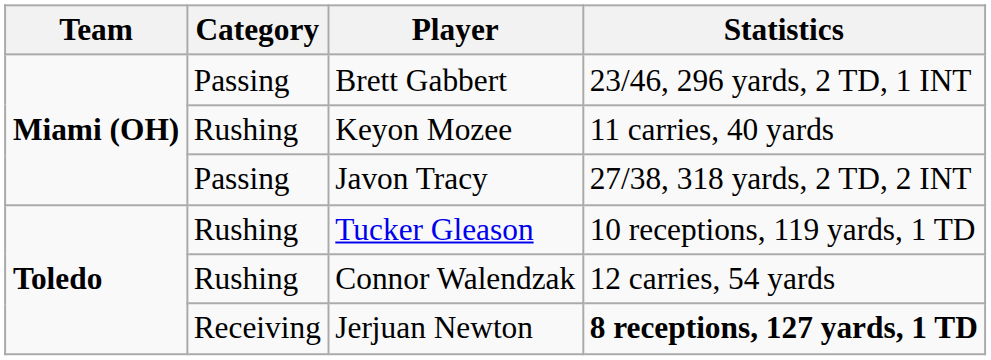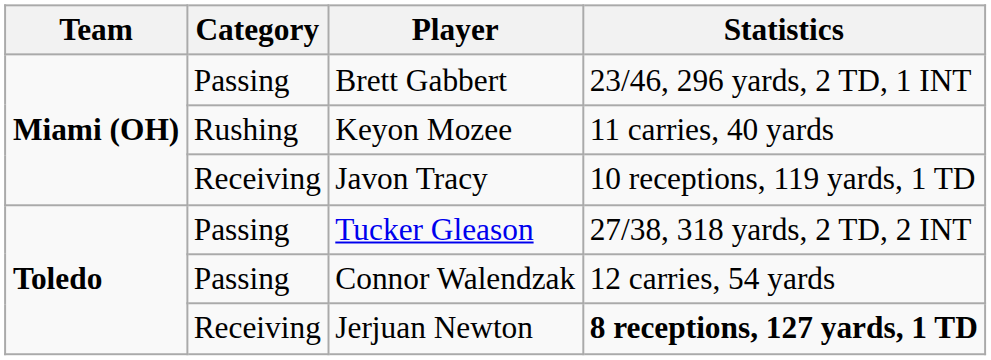(242, 178) Passing -> (257, 178) Receiving
(781, 178) 27/38, 318 yards, 2 TD, 2 INT -> (783, 178) 10 receptions, 119 yards, 1 TD
(246, 228) Rushing -> (242, 228) Passing
(783, 228) 10 receptions, 119 yards, 1 TD -> (781, 228) 27/38, 318 yards, 2 TD, 2 INT
(246, 278) Rushing -> (242, 278) Passing
